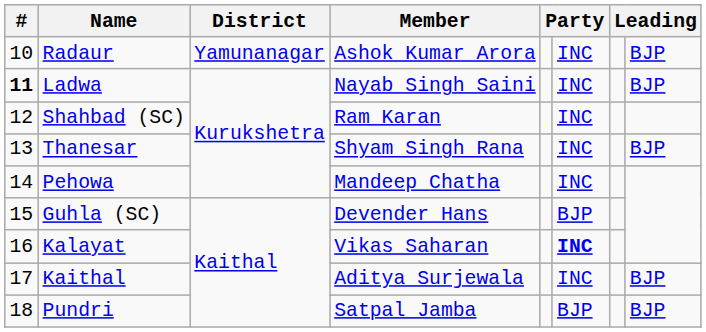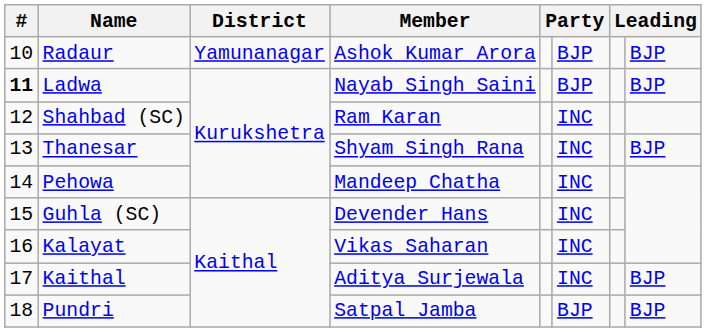(575, 53) INC -> (575, 53) BJP
(575, 85) INC -> (575, 85) BJP
(575, 214) BJP -> (575, 214) INC
(575, 246) bold -> (575, 246) normal
